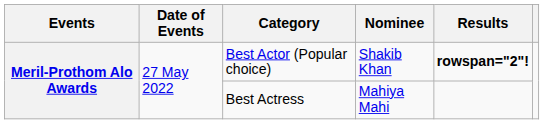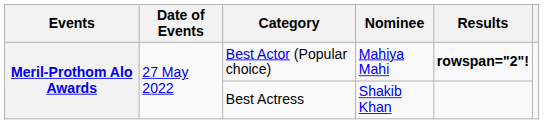(380, 61) Shakib Khan -> (381, 61) Mahiya Mahi
(381, 99) Mahiya Mahi -> (380, 99) Shakib Khan
